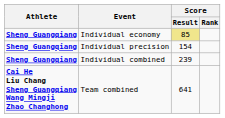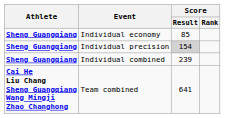(185, 34) khaki background -> (185, 34) no background
(185, 47) no background -> (185, 47) lightgrey background
